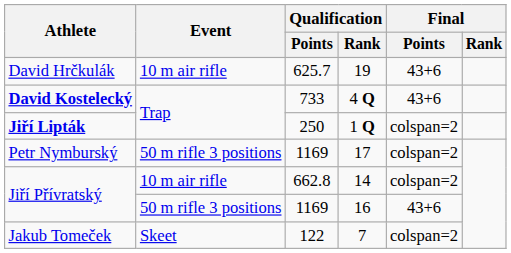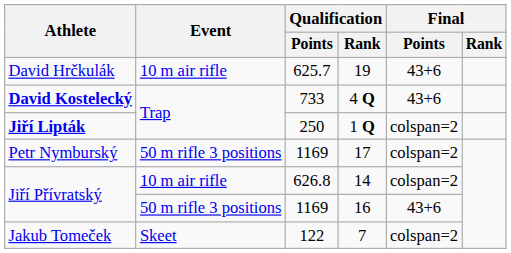(312, 180) 662.8 -> (312, 180) 626.8
